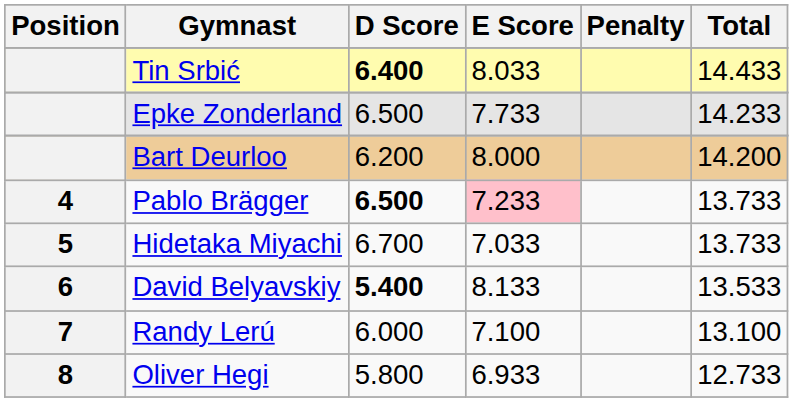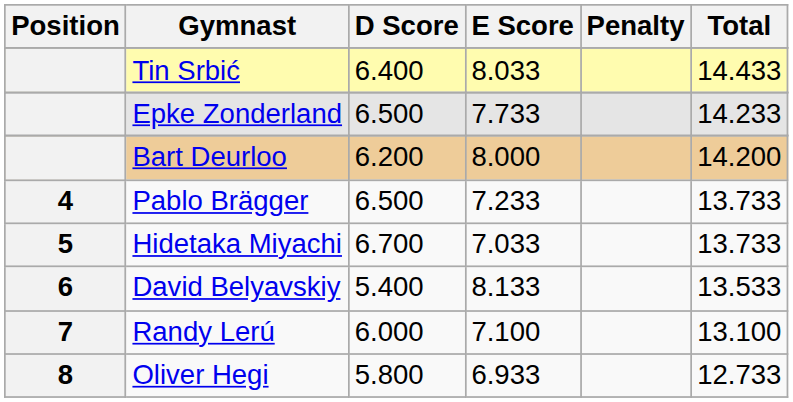(389, 69) bold -> (389, 69) normal
(389, 200) bold -> (389, 200) normal
(506, 200) pink background -> (506, 200) no background
(389, 288) bold -> (389, 288) normal
